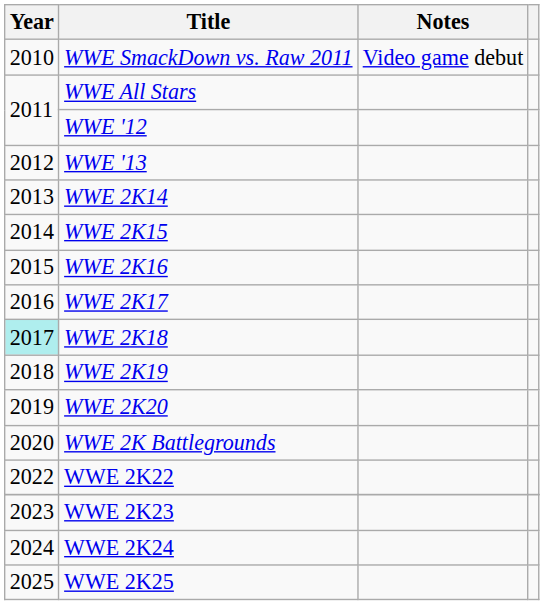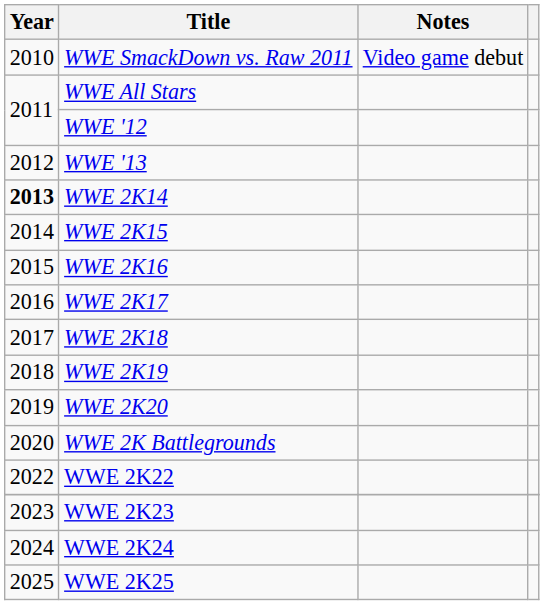(32, 197) normal -> (32, 197) bold
(32, 337) paleturquoise background -> (32, 337) no background
